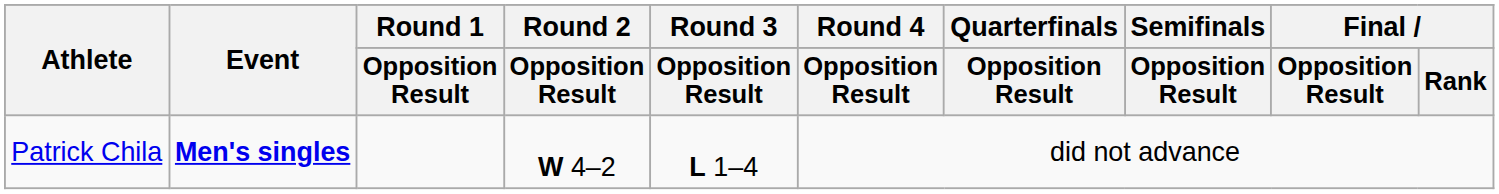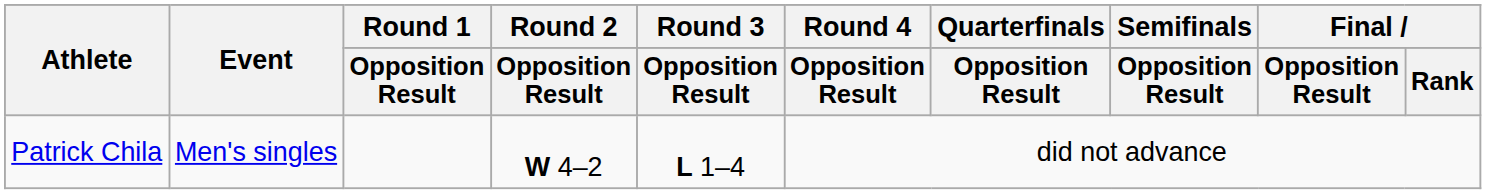(263, 152) bold -> (256, 152) normal
